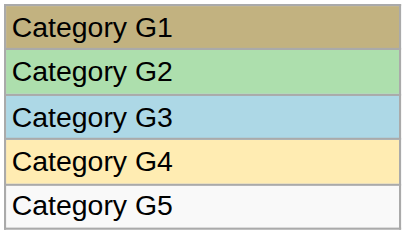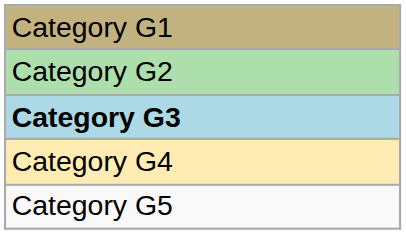(92, 117) normal -> (96, 117) bold
